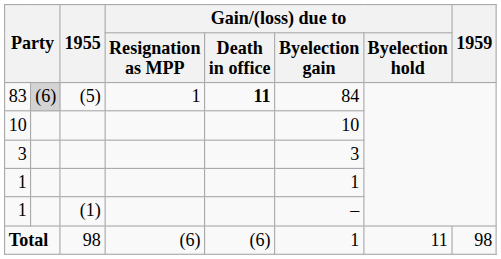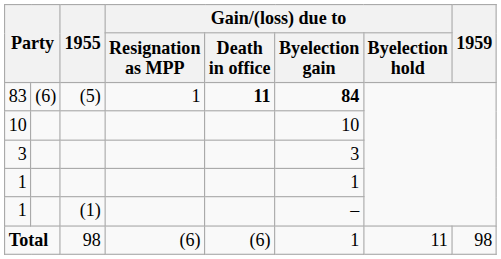(46, 96) lightgrey background -> (46, 96) no background
(350, 96) normal -> (350, 96) bold
